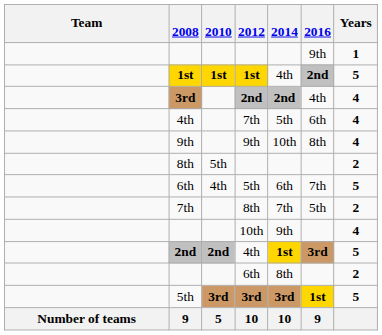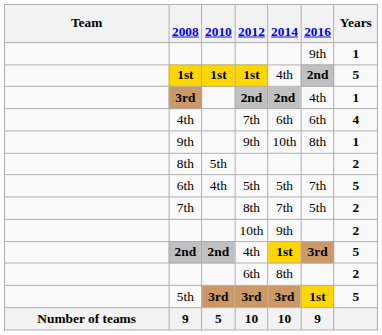(356, 98) 4 -> (356, 98) 1
(284, 120) 5th -> (284, 120) 6th
(356, 142) 4 -> (356, 142) 1
(284, 186) 6th -> (284, 186) 5th
(356, 230) 4 -> (356, 230) 2
